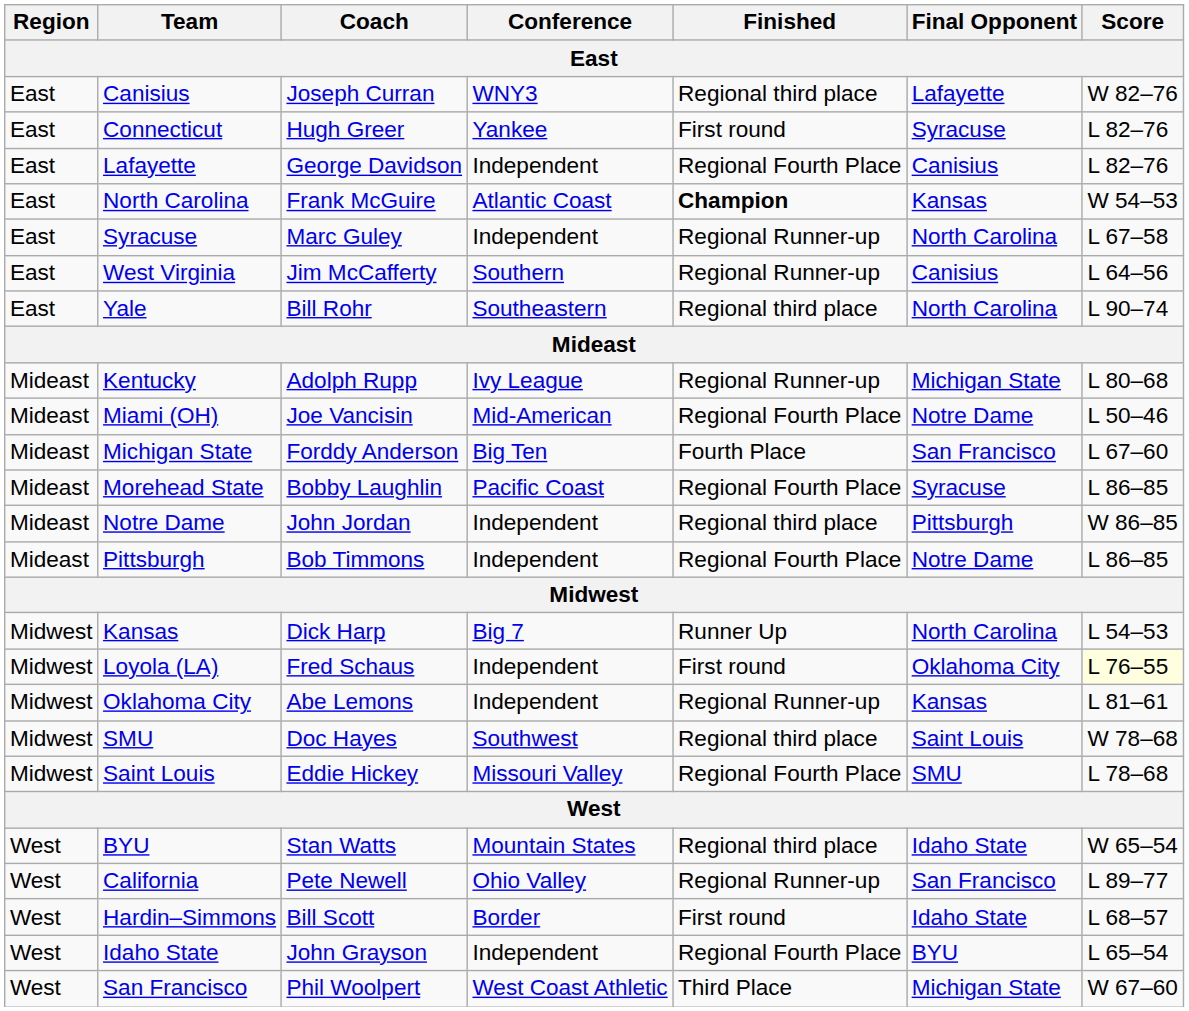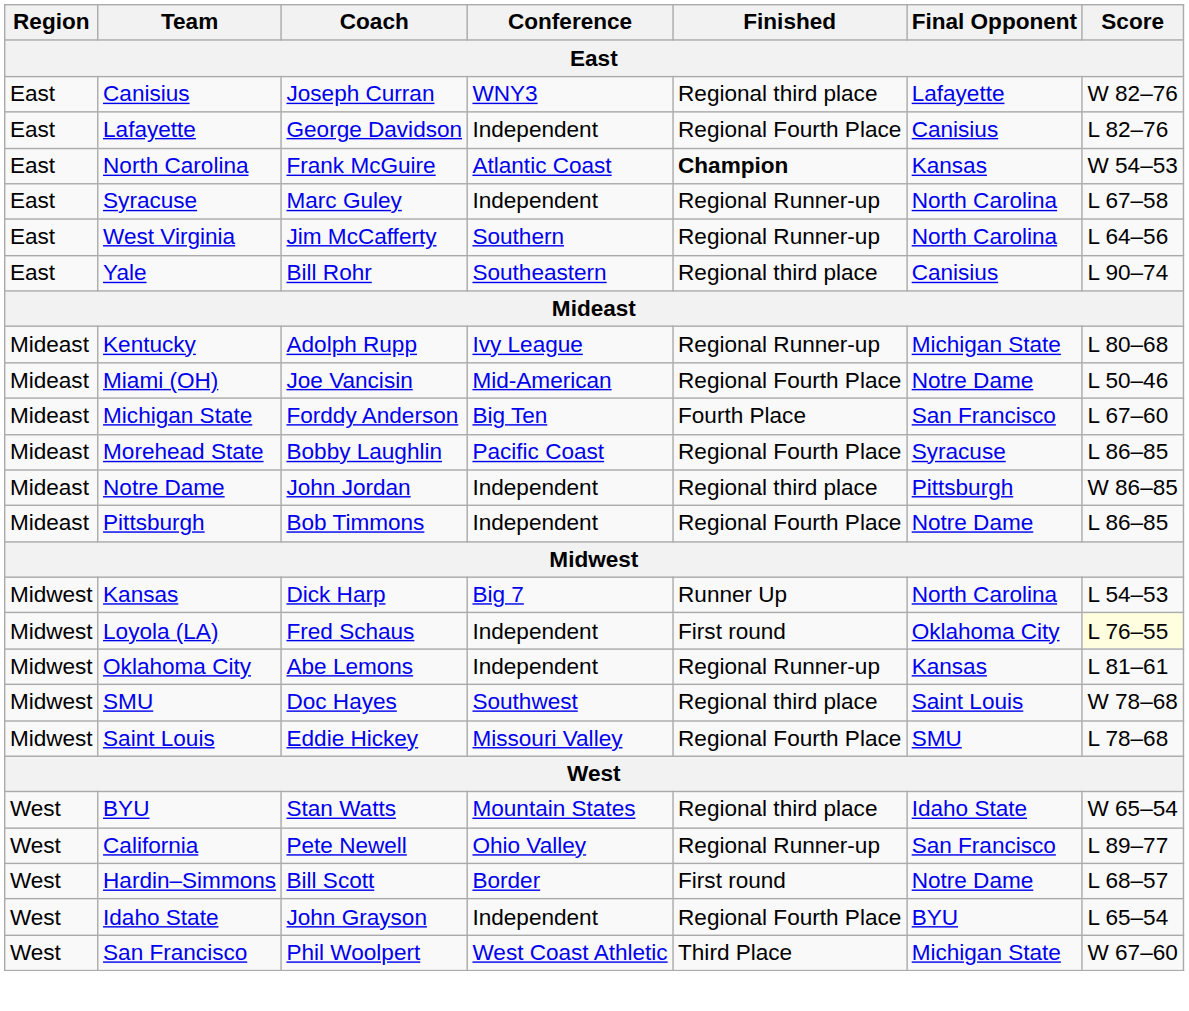- row: (163, 129)
(955, 272) Canisius -> (984, 237) North Carolina
(984, 308) North Carolina -> (955, 272) Canisius
(969, 916) Idaho State -> (972, 881) Notre Dame
